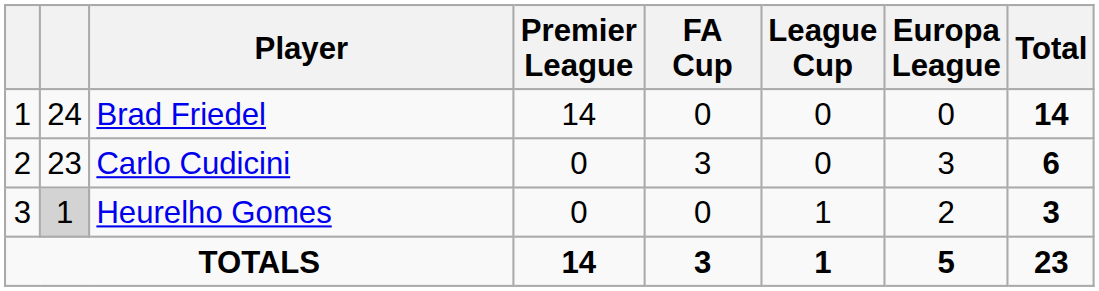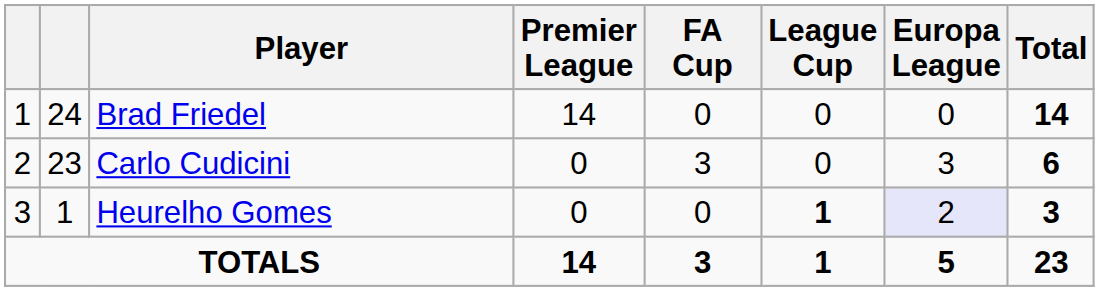(65, 213) lightgrey background -> (65, 213) no background
(823, 213) normal -> (823, 213) bold
(946, 213) no background -> (946, 213) lavender background
